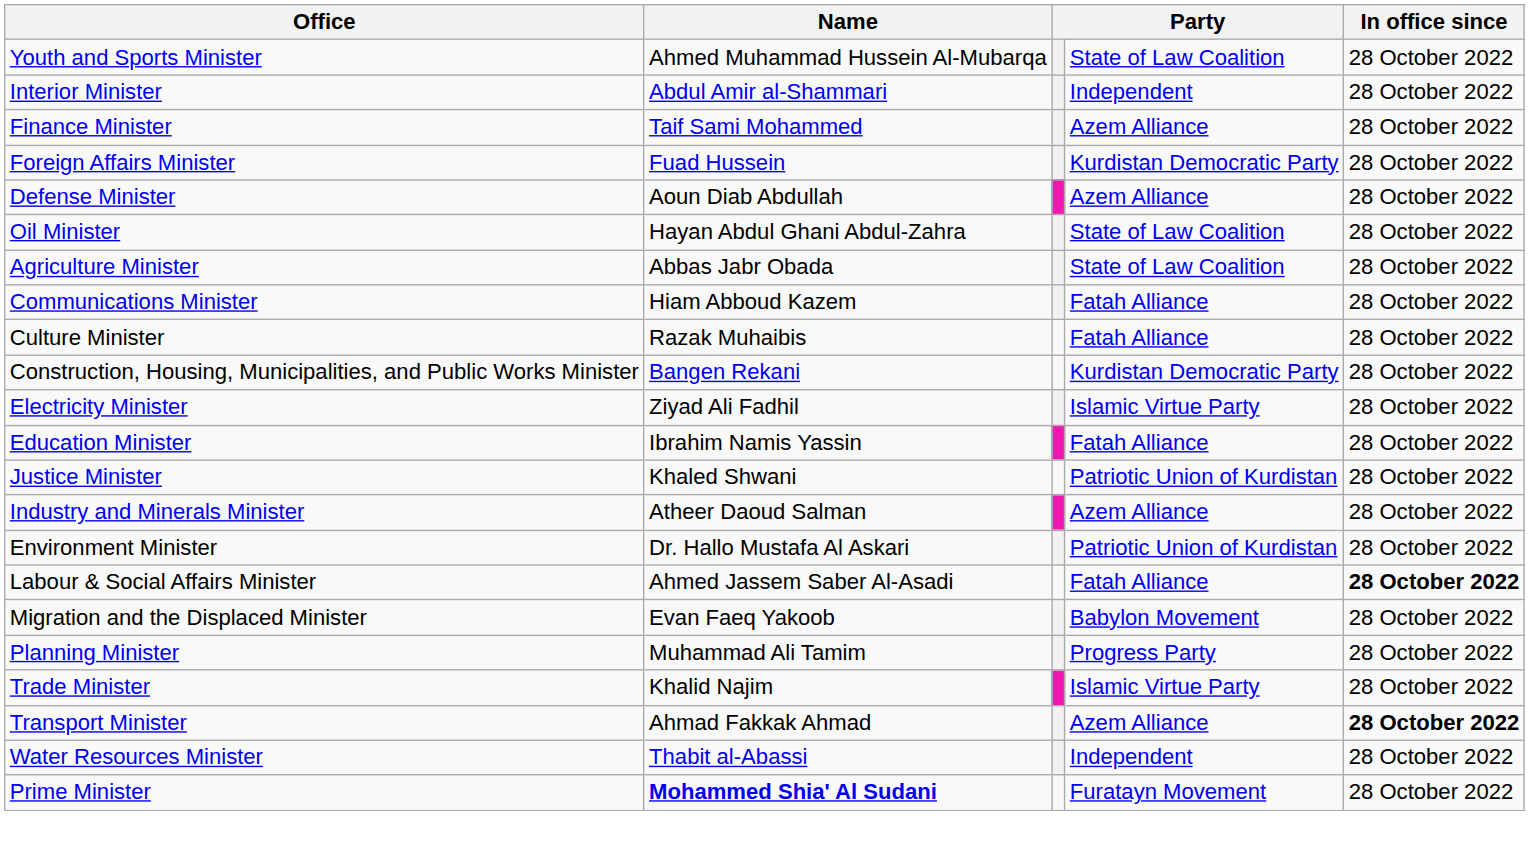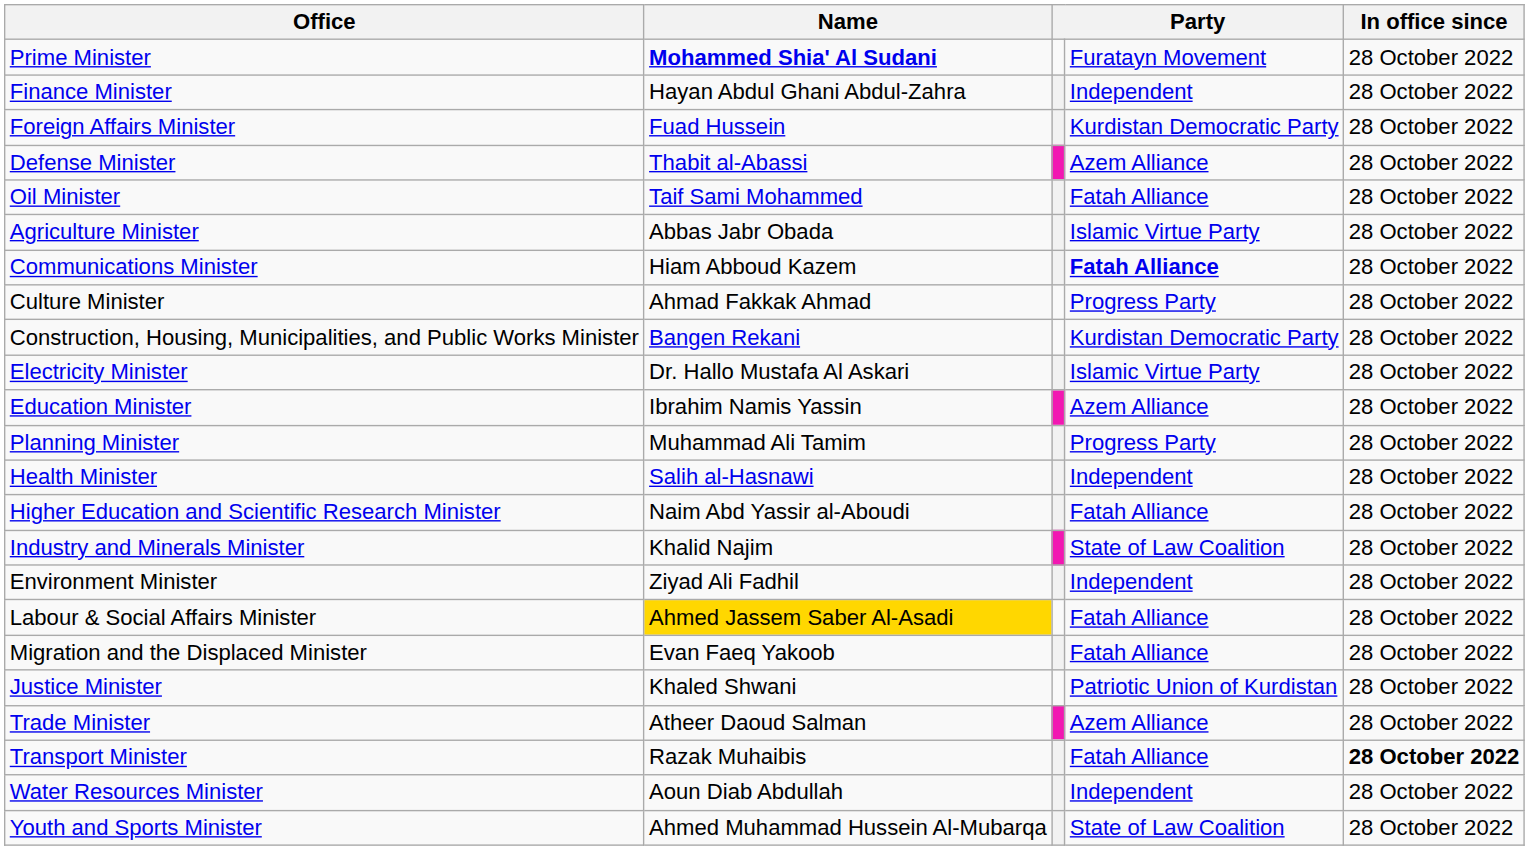rows swapped: (80, 792) <-> (136, 57)
- row: (86, 92)
(756, 127) Taif Sami Mohammed -> (807, 92) Hayan Abdul Ghani Abdul-Zahra
(1139, 127) Azem Alliance -> (1131, 92) Independent
(746, 197) Aoun Diab Abdullah -> (728, 162) Thabit al-Abassi
(807, 232) Hayan Abdul Ghani Abdul-Zahra -> (756, 197) Taif Sami Mohammed
(1177, 232) State of Law Coalition -> (1139, 197) Fatah Alliance
(1177, 267) State of Law Coalition -> (1165, 232) Islamic Virtue Party
(1139, 302) normal -> (1144, 267) bold
(728, 337) Razak Muhaibis -> (760, 302) Ahmad Fakkak Ahmad
(1139, 337) Fatah Alliance -> (1143, 302) Progress Party
(724, 407) Ziyad Ali Fadhil -> (779, 372) Dr. Hallo Mustafa Al Askari
(1139, 442) Fatah Alliance -> (1139, 407) Azem Alliance
rows swapped: (86, 477) <-> (94, 652)
+ row: (83, 477)
+ row: (255, 512)
(758, 512) Atheer Daoud Salman -> (711, 547) Khalid Najim
(1139, 512) Azem Alliance -> (1177, 547) State of Law Coalition
(779, 547) Dr. Hallo Mustafa Al Askari -> (724, 582) Ziyad Ali Fadhil
(1204, 547) Patriotic Union of Kurdistan -> (1131, 582) Independent
(801, 582) no background -> (801, 617) gold background
(1434, 582) bold -> (1431, 617) normal
(1164, 617) Babylon Movement -> (1139, 652) Fatah Alliance
(711, 687) Khalid Najim -> (758, 722) Atheer Daoud Salman
(1165, 687) Islamic Virtue Party -> (1139, 722) Azem Alliance
(760, 722) Ahmad Fakkak Ahmad -> (728, 757) Razak Muhaibis
(1139, 722) Azem Alliance -> (1139, 757) Fatah Alliance
(728, 757) Thabit al-Abassi -> (746, 792) Aoun Diab Abdullah
